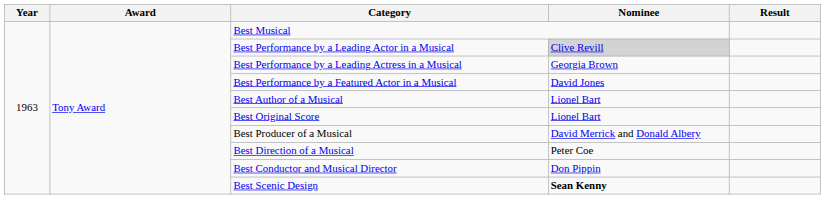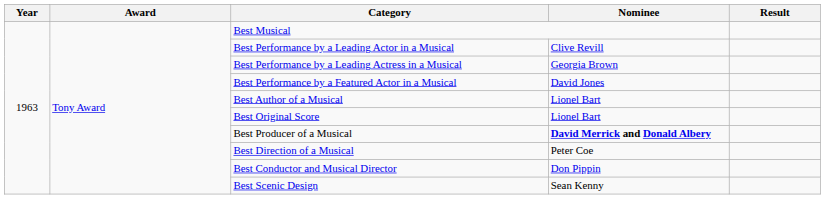(577, 47) lightgrey background -> (577, 47) no background
(626, 133) normal -> (631, 133) bold
(579, 185) bold -> (577, 185) normal
